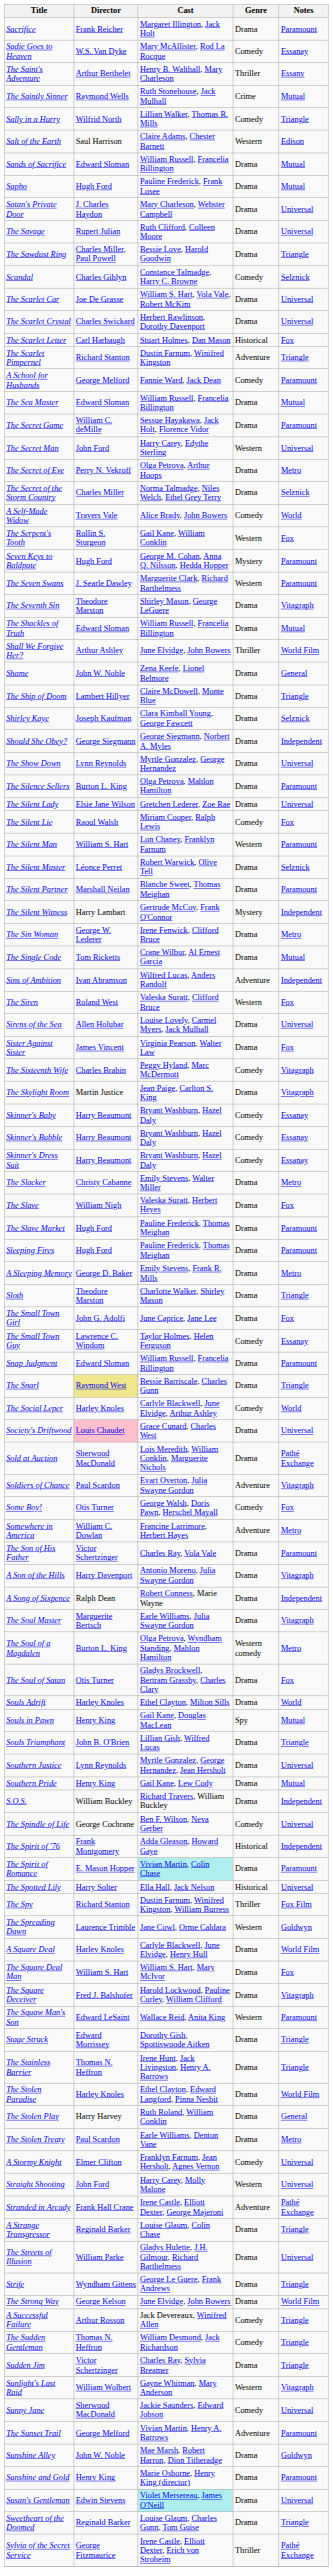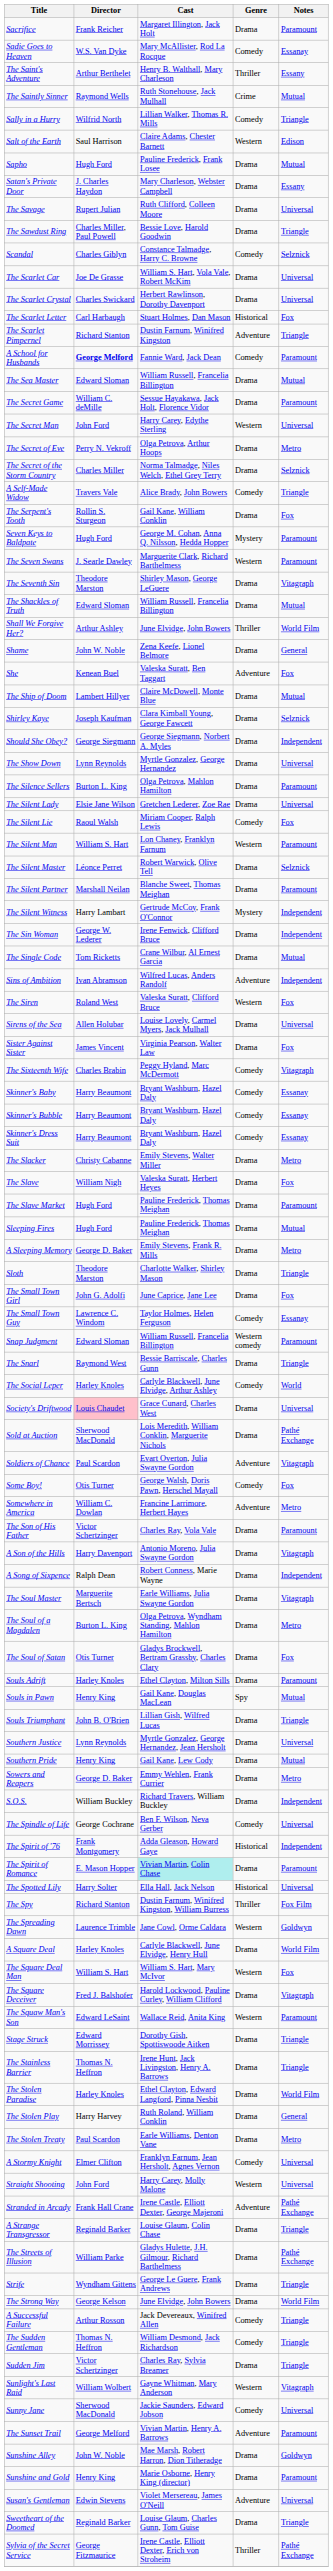- row: (36, 164)
(297, 209) Universal -> (293, 186) Essany
(103, 380) normal -> (104, 357) bold
(291, 515) World -> (295, 493) Triangle
(248, 538) Western -> (246, 515) Drama
+ row: (12, 673)
(295, 696) Triangle -> (293, 696) Mutual
(291, 935) Metro -> (301, 935) Independent
- row: (38, 1092)
(299, 1250) Paramount -> (293, 1228) Mutual
(246, 1363) Drama -> (248, 1340) Western comedy
(101, 1386) khaki background -> (101, 1363) no background
(248, 1648) Western comedy -> (246, 1625) Drama
(291, 1702) World -> (299, 1680) Paramount
+ row: (25, 1778)
(246, 1972) Drama -> (248, 1972) Western
(297, 2257) Universal -> (297, 2257) Pathé Exchange
(181, 2500) paleturquoise background -> (181, 2500) no background
(246, 2500) Drama -> (252, 2500) Adventure
